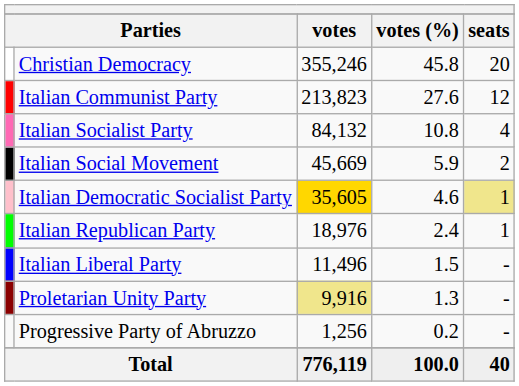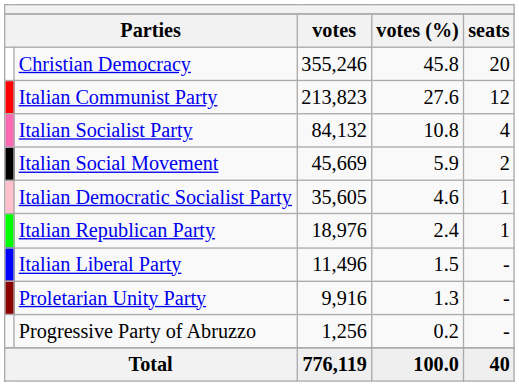(339, 197) gold background -> (339, 197) no background
(505, 197) khaki background -> (505, 197) no background
(344, 297) khaki background -> (344, 297) no background
